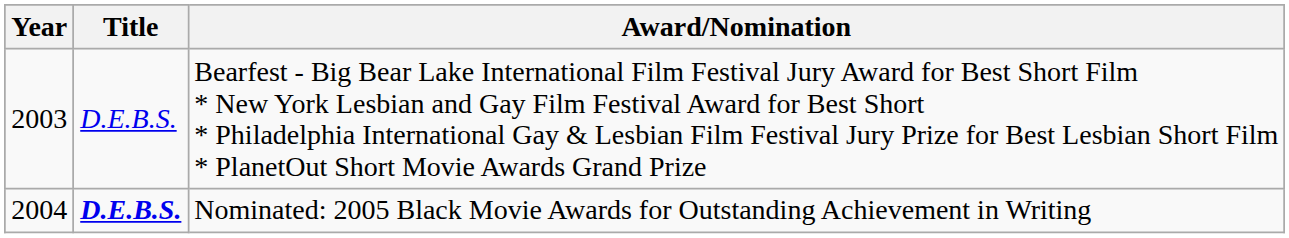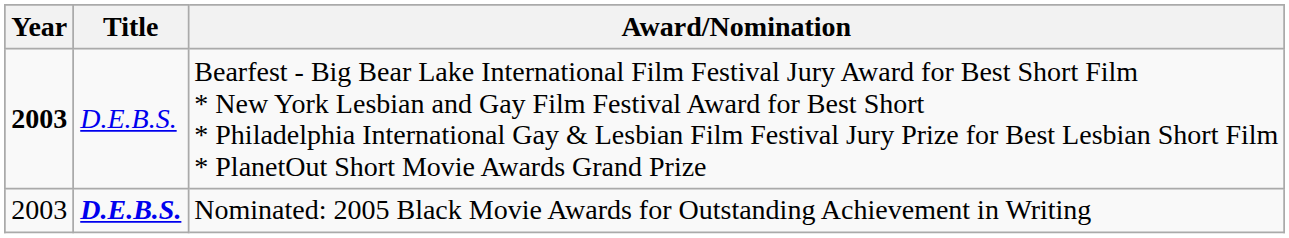(39, 118) normal -> (39, 118) bold
(39, 210) 2004 -> (39, 210) 2003
